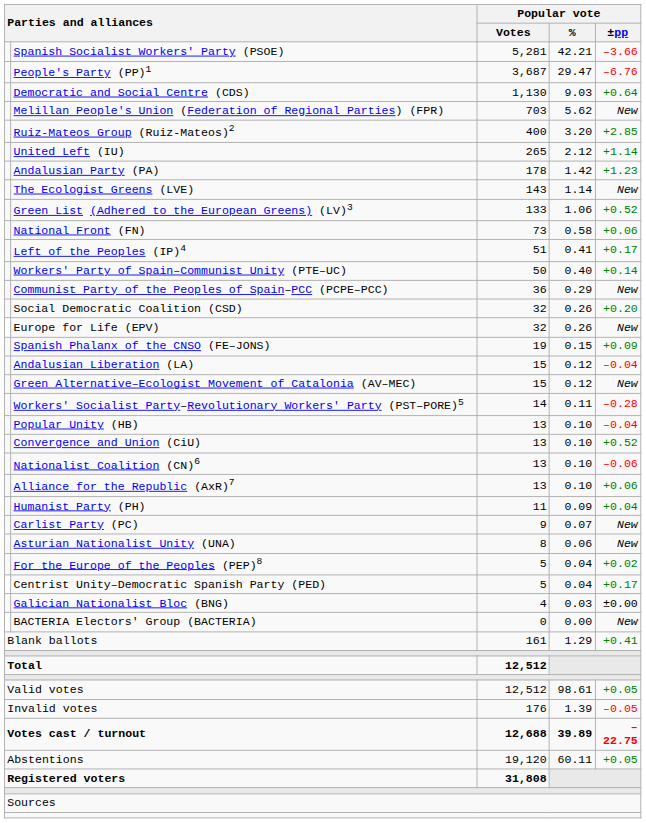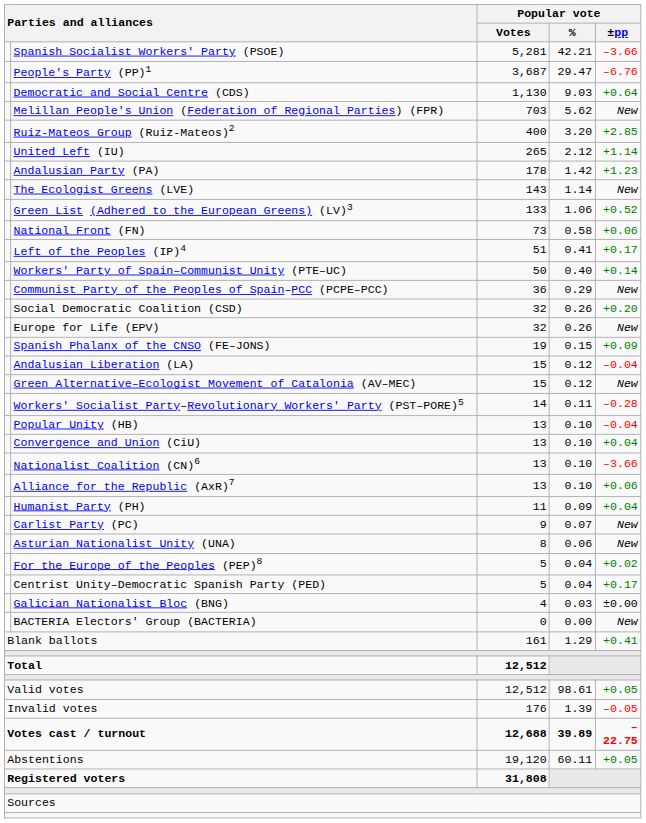(620, 444) +0.52 -> (620, 444) +0.04
(620, 464) –0.06 -> (620, 464) –3.66
